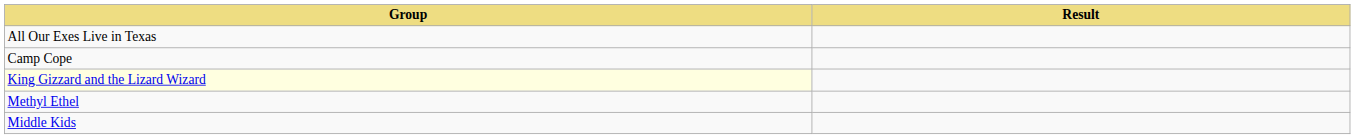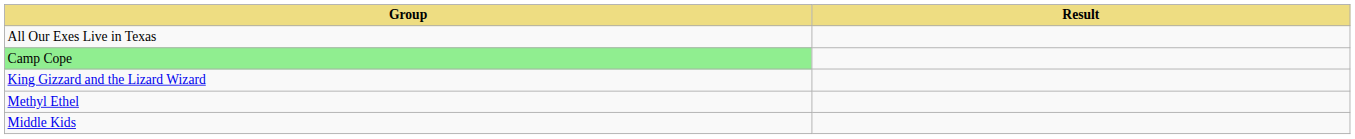(40, 58) no background -> (40, 58) lightgreen background
(107, 79) lightyellow background -> (107, 79) no background
